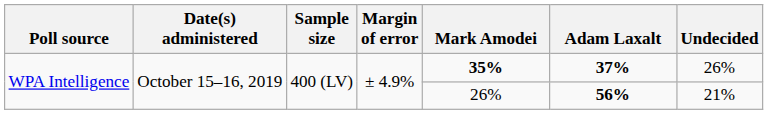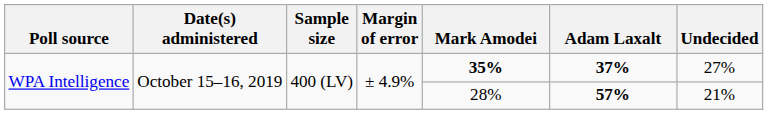(719, 67) 26% -> (719, 67) 27%
(486, 95) 26% -> (486, 95) 28%
(613, 95) 56% -> (613, 95) 57%
